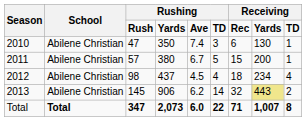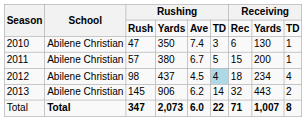(216, 76) no background -> (216, 76) lightblue background
(262, 92) khaki background -> (262, 92) no background
